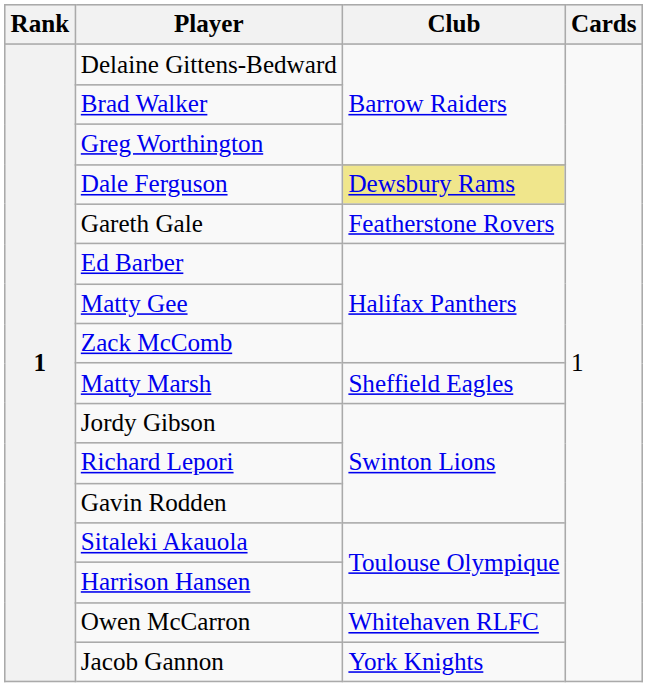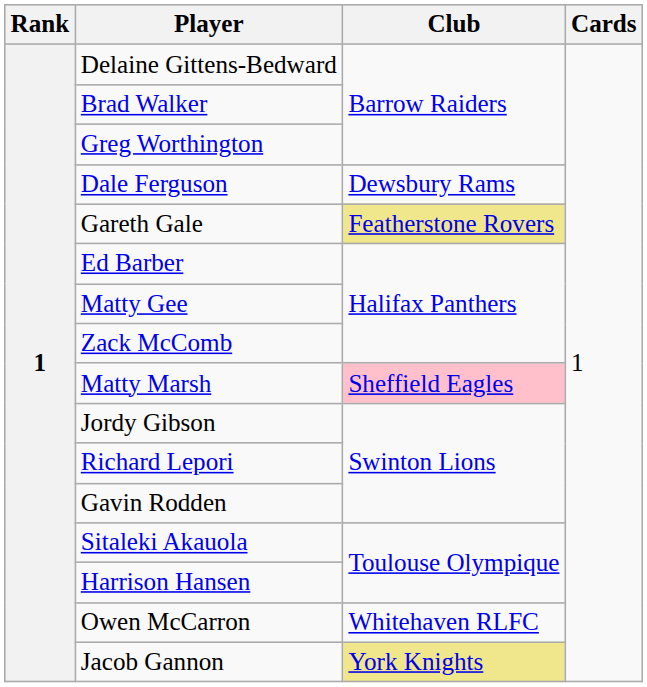(432, 183) khaki background -> (432, 183) no background
(451, 223) no background -> (451, 223) khaki background
(431, 382) no background -> (431, 382) pink background
(416, 661) no background -> (416, 661) khaki background
